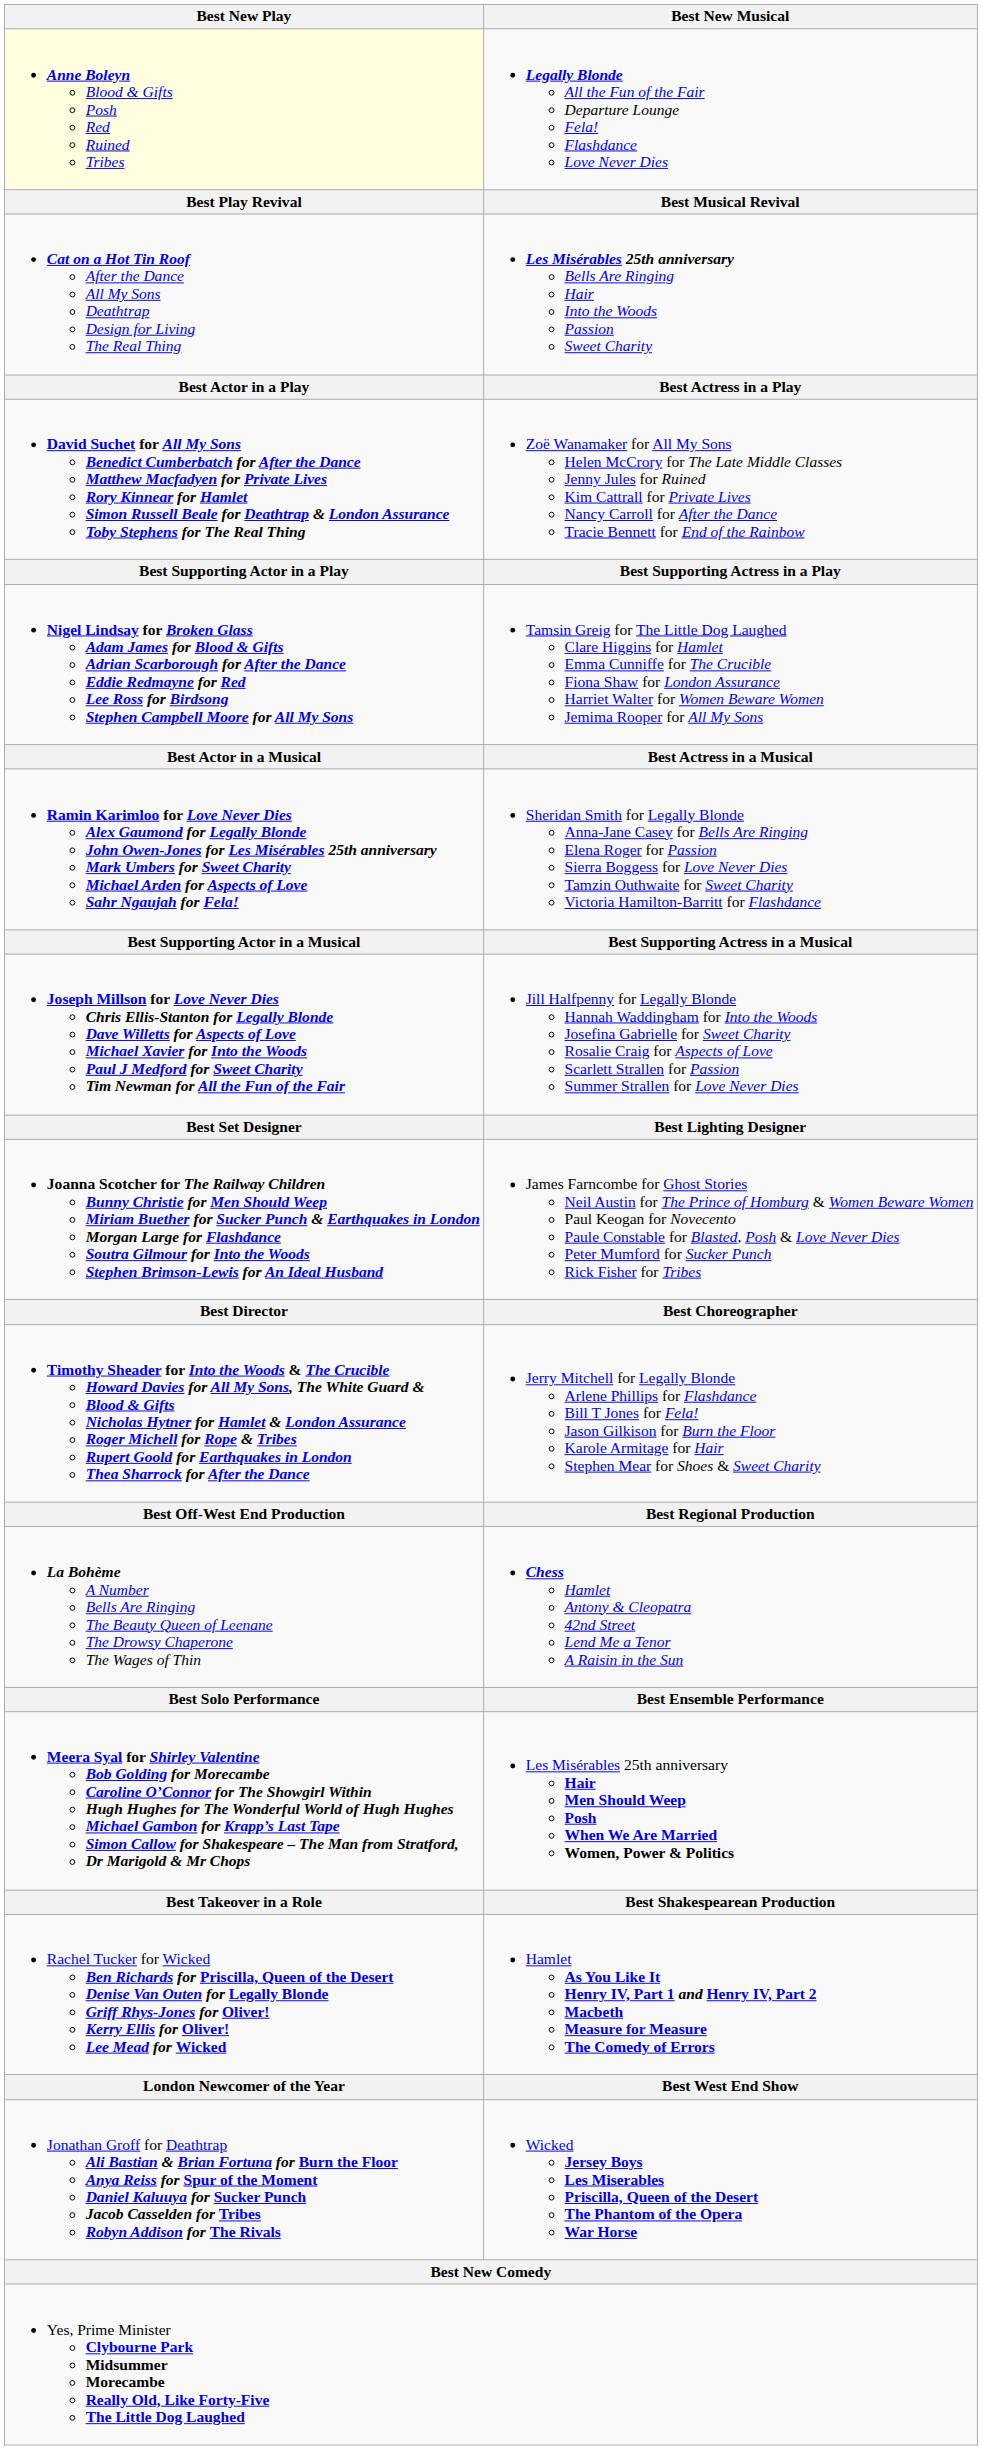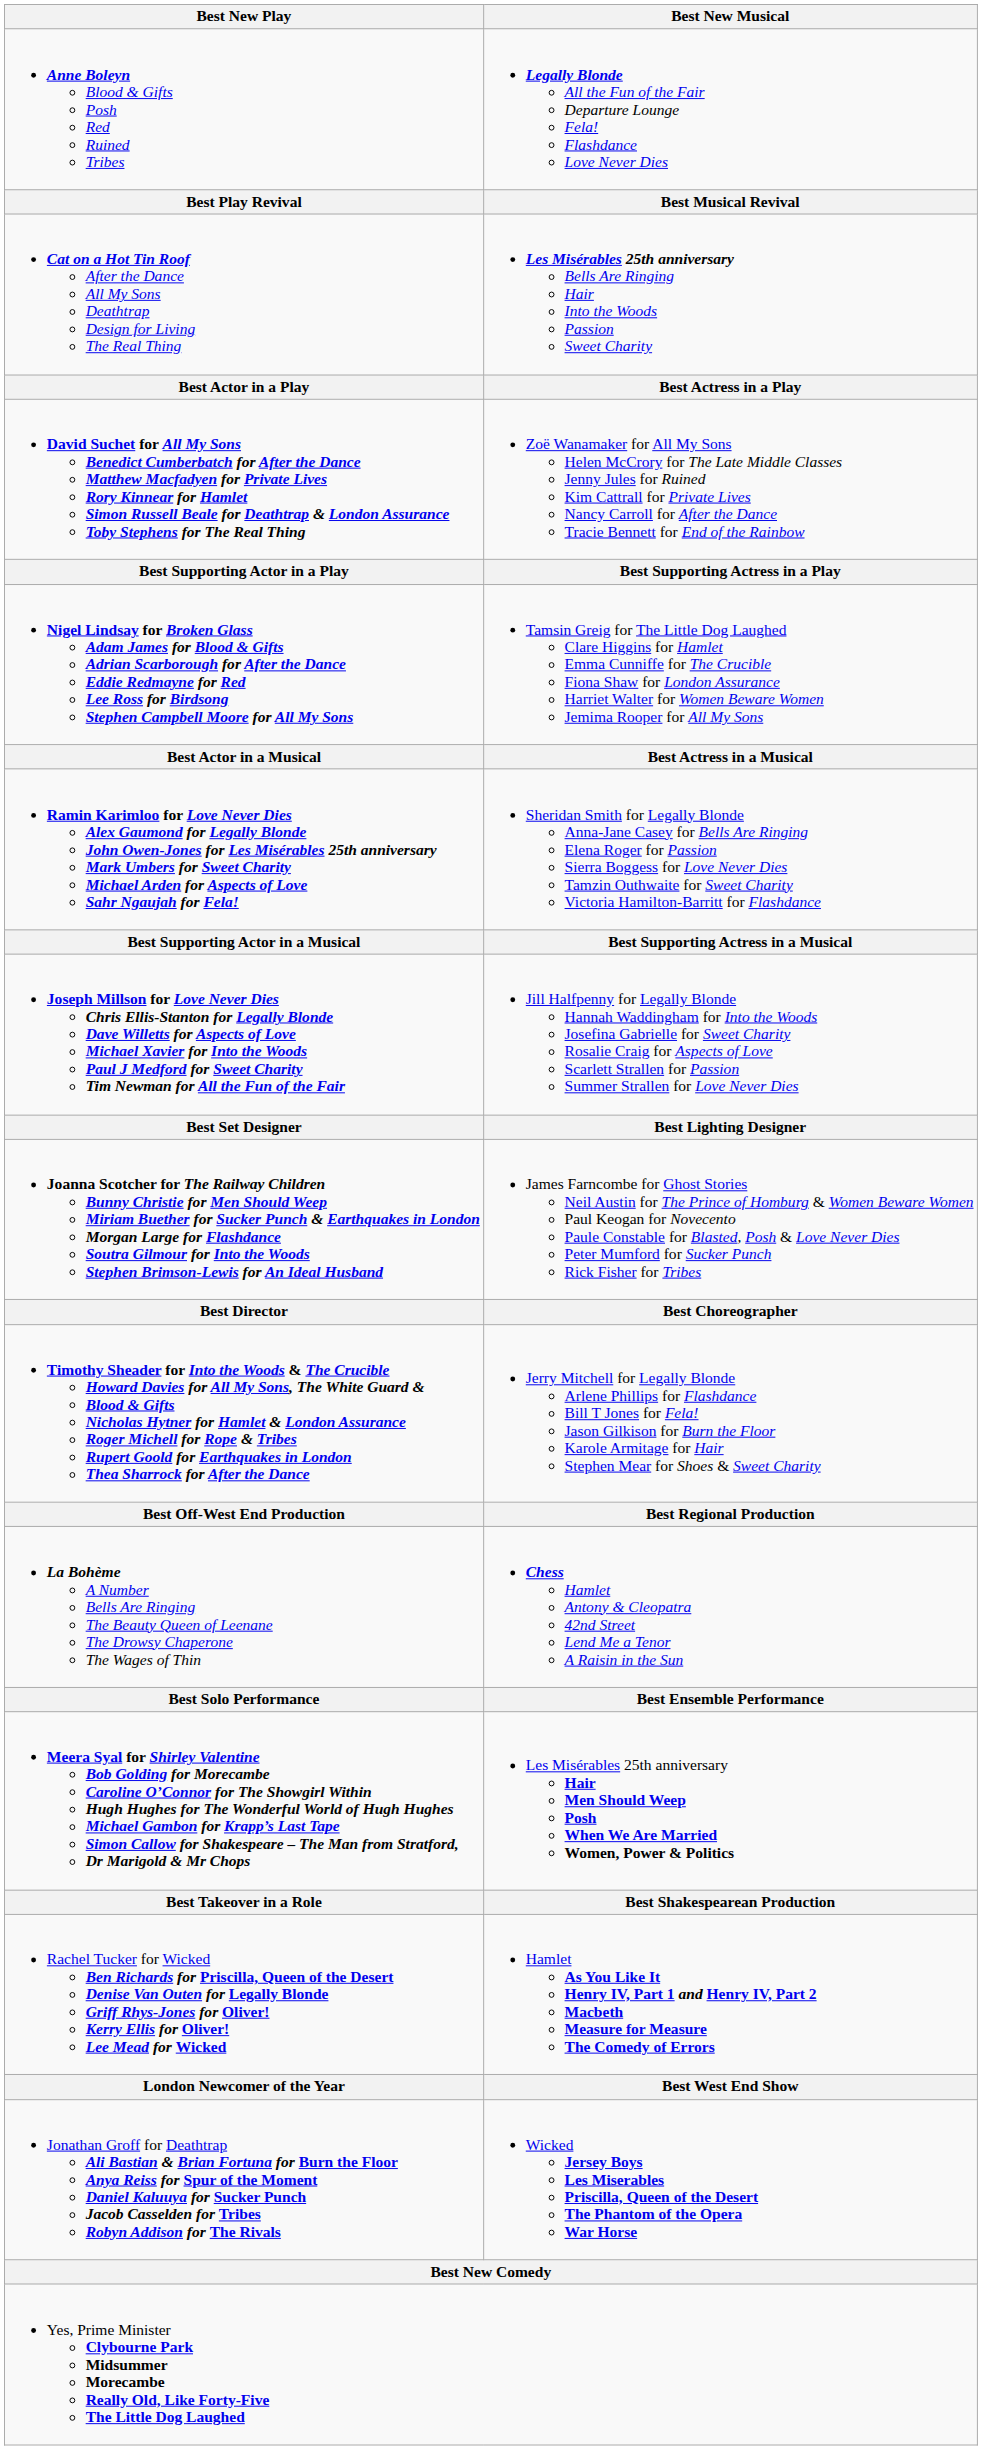(244, 118) lightyellow background -> (244, 118) no background
